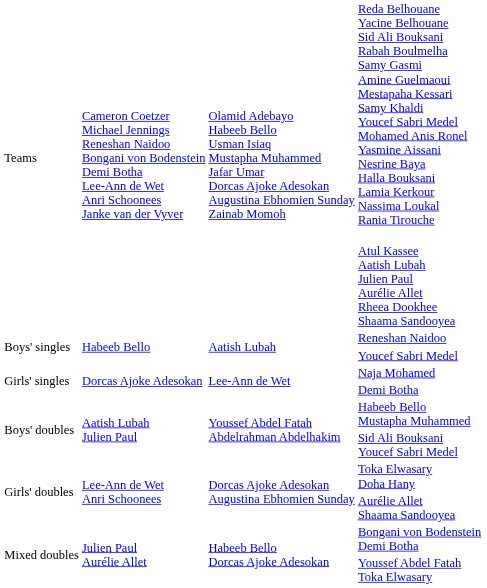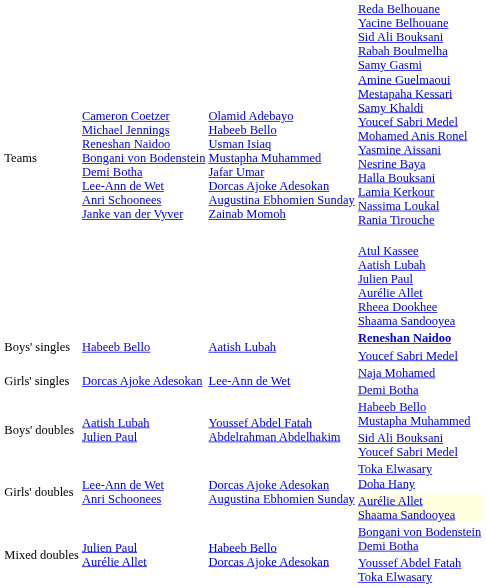(402, 338) normal -> (405, 338) bold
(407, 507) no background -> (407, 507) lightyellow background
